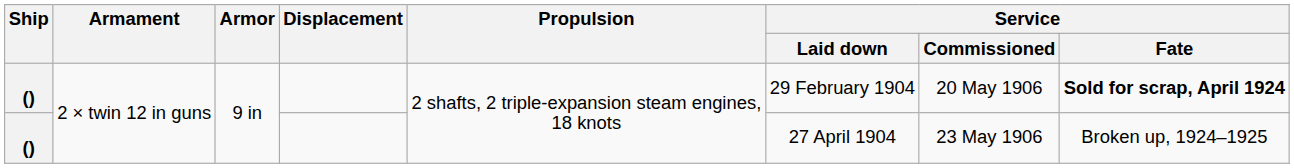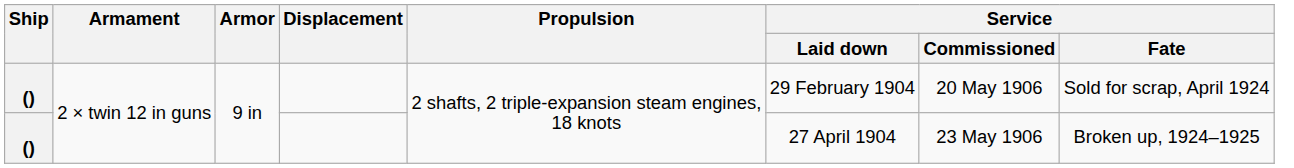(1174, 87) bold -> (1167, 87) normal
